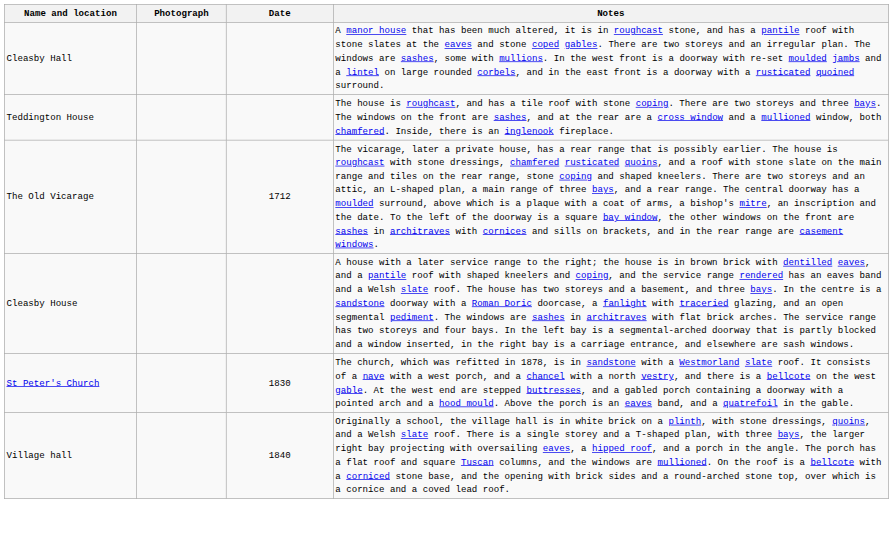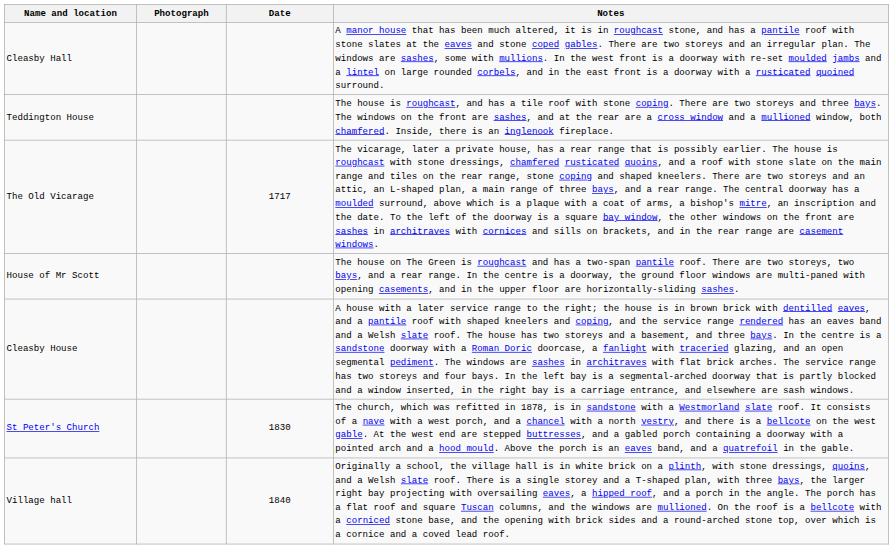(280, 197) 1712 -> (280, 197) 1717
+ row: (53, 276)
